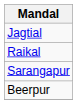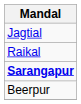(38, 71) normal -> (40, 71) bold
